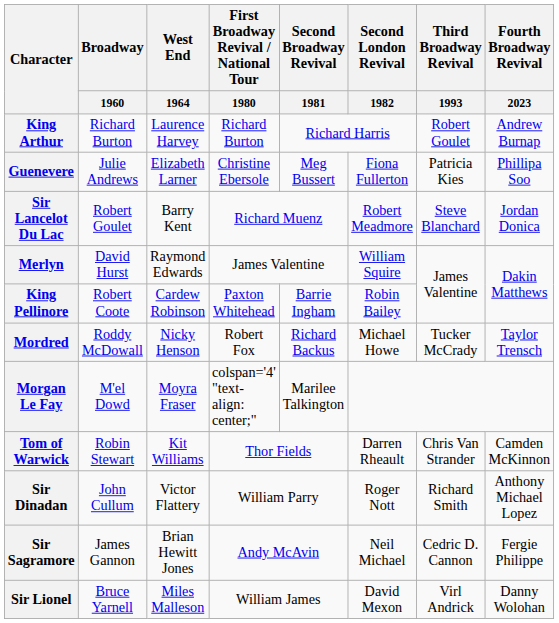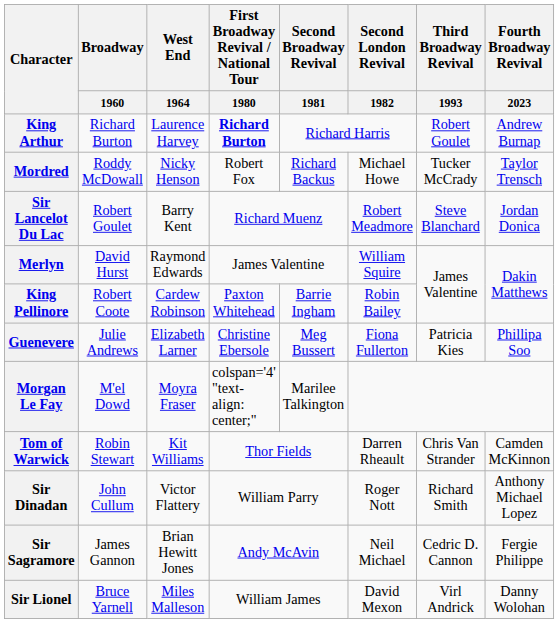(244, 133) normal -> (244, 133) bold
rows swapped: (41, 171) <-> (41, 342)
